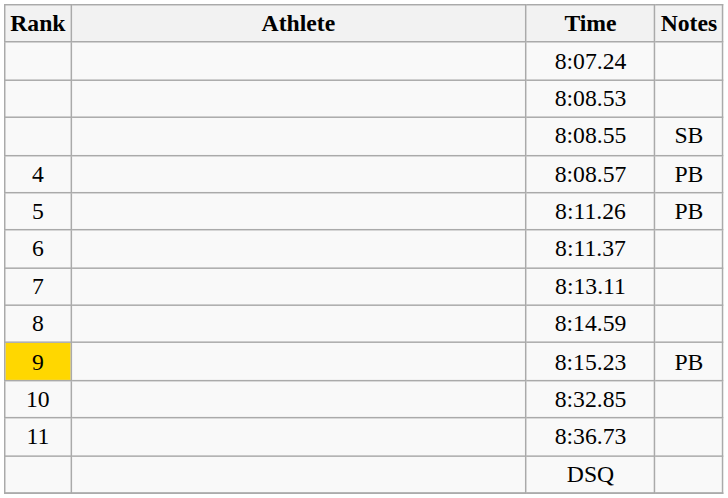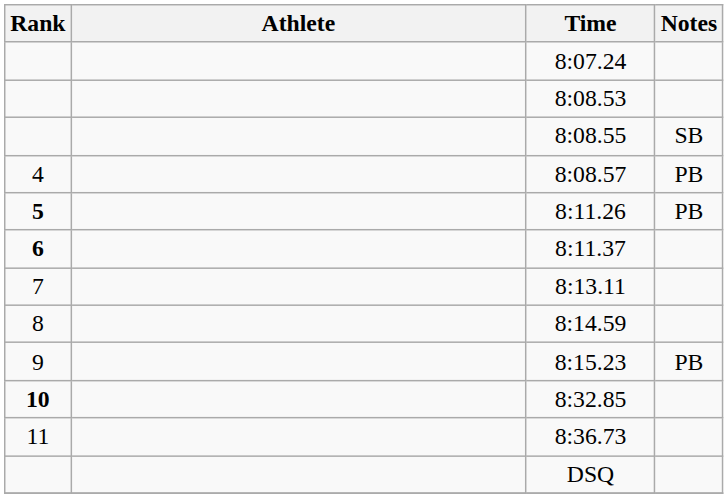(38, 211) normal -> (38, 211) bold
(38, 248) normal -> (38, 248) bold
(38, 361) gold background -> (38, 361) no background
(38, 398) normal -> (38, 398) bold
